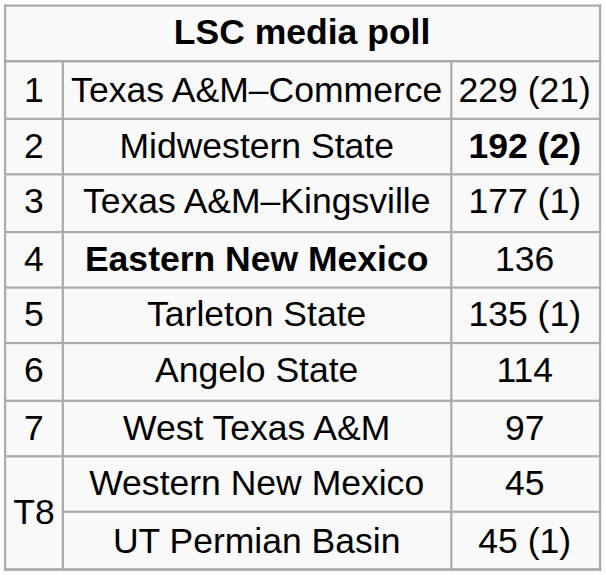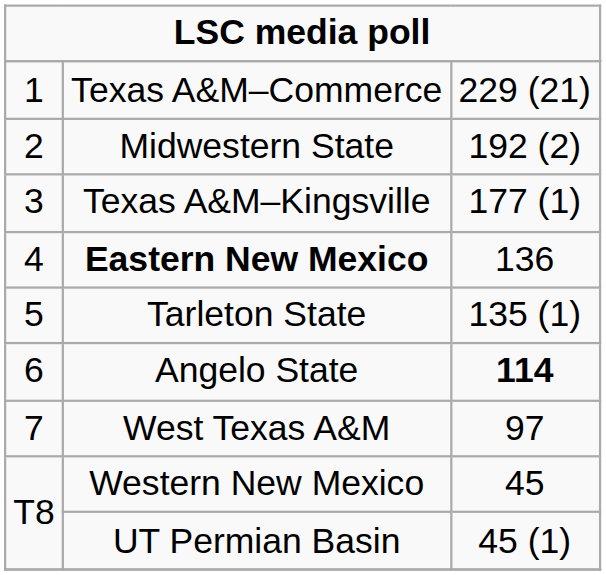(525, 145) bold -> (525, 145) normal
(525, 371) normal -> (525, 371) bold
